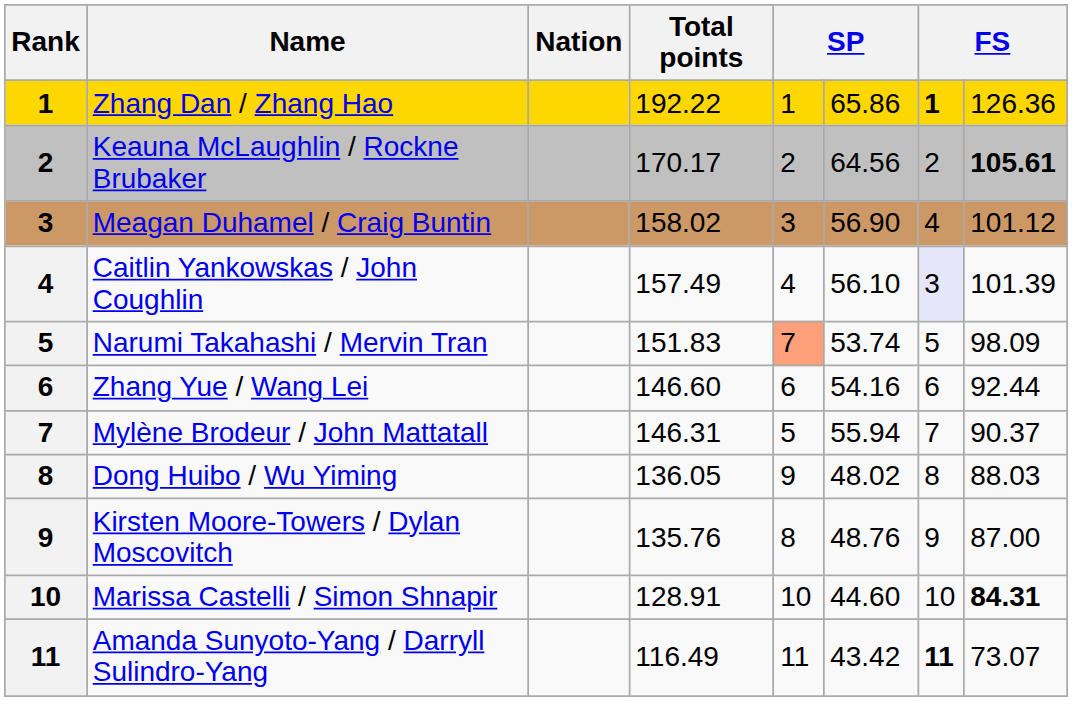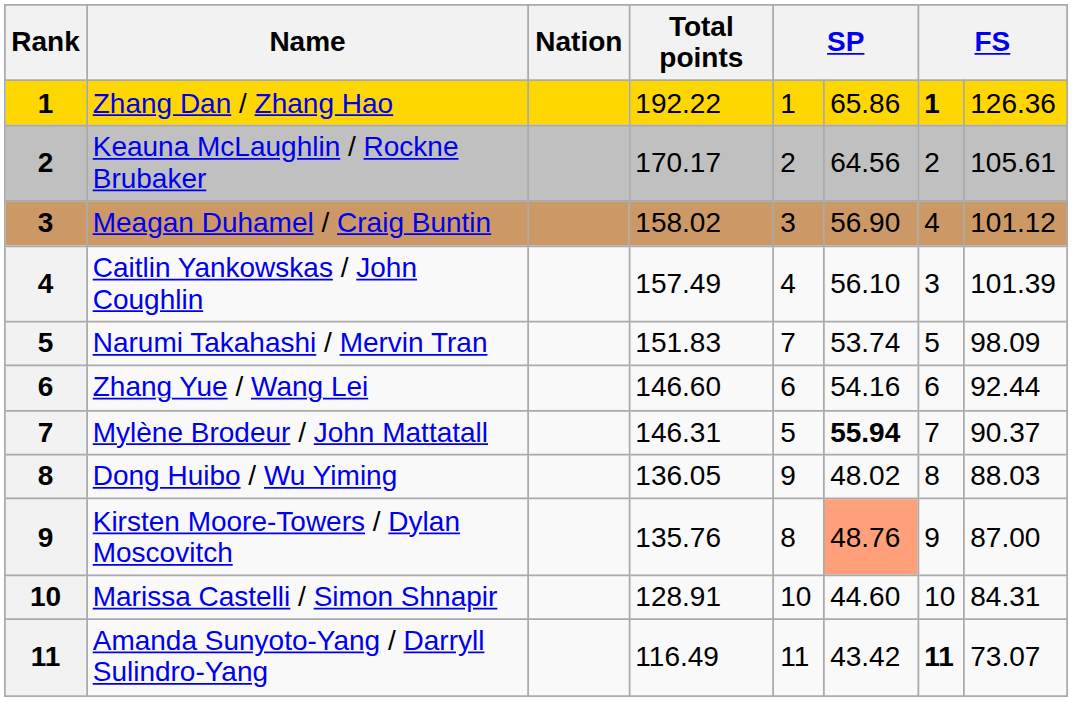(1013, 162) bold -> (1013, 162) normal
(932, 283) lavender background -> (932, 283) no background
(788, 343) lightsalmon background -> (788, 343) no background
(865, 432) normal -> (865, 432) bold
(865, 536) no background -> (865, 536) lightsalmon background
(1005, 596) bold -> (1005, 596) normal
